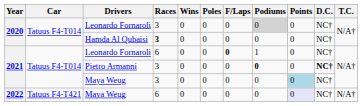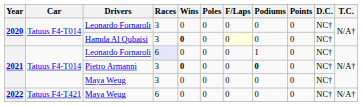(257, 24) lightgrey background -> (257, 24) no background
(157, 38) bold -> (157, 38) normal
(182, 38) normal -> (182, 38) bold
(227, 38) no background -> (227, 38) lightyellow background
(157, 52) no background -> (157, 52) lavender background
(227, 52) bold -> (227, 52) normal
(182, 66) normal -> (182, 66) bold
(325, 66) bold -> (324, 66) normal
(292, 80) lightblue background -> (292, 80) no background
(292, 94) lavender background -> (292, 94) no background
